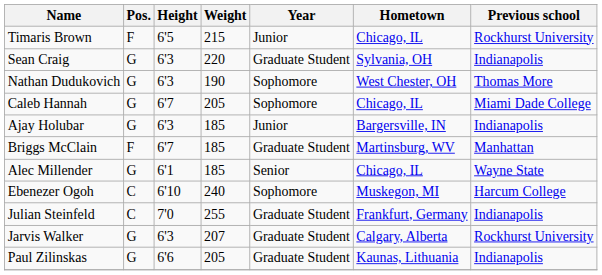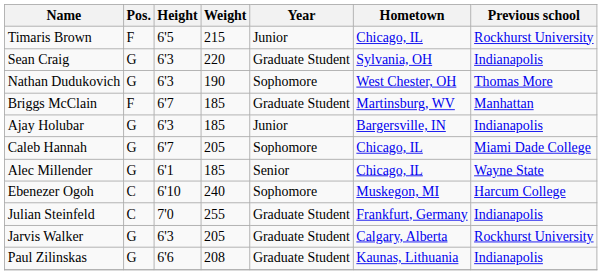rows swapped: (47, 103) <-> (52, 147)
(214, 236) 207 -> (214, 236) 205
(214, 258) 205 -> (214, 258) 208
